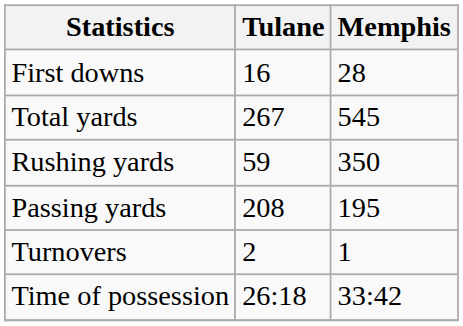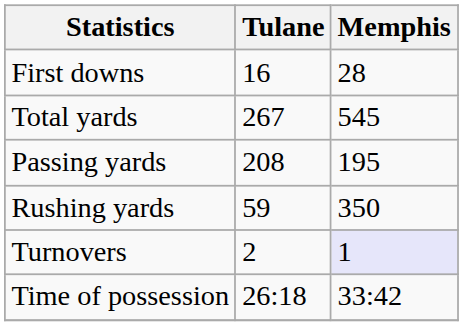rows swapped: (93, 162) <-> (89, 206)
(345, 251) no background -> (345, 251) lavender background
